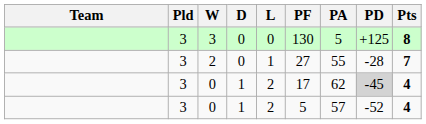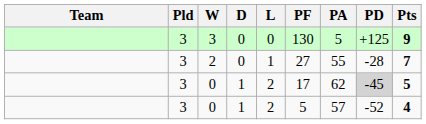(407, 38) 8 -> (407, 38) 9
(407, 84) 4 -> (407, 84) 5
